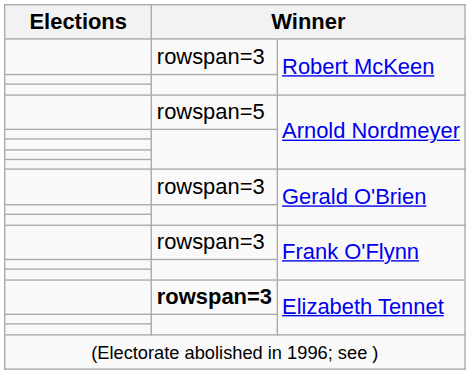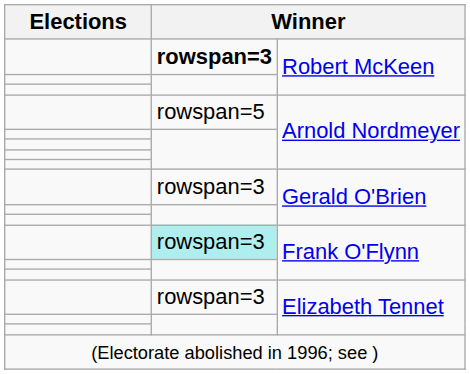(211, 56) normal -> (214, 56) bold
(211, 241) no background -> (211, 241) paleturquoise background
(214, 296) bold -> (211, 296) normal
